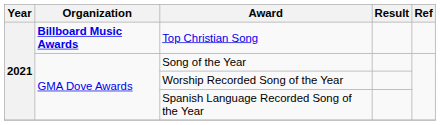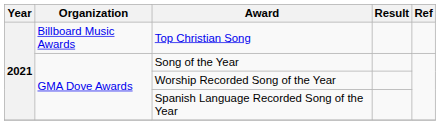(80, 37) bold -> (76, 37) normal
